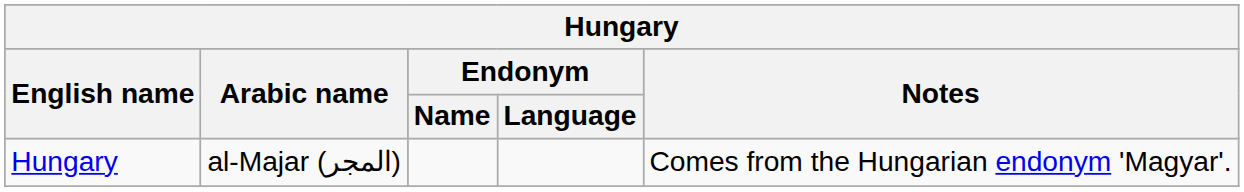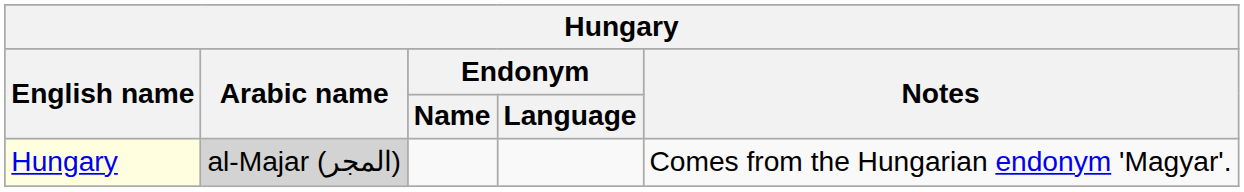(65, 161) no background -> (65, 161) lightyellow background
(304, 162) no background -> (304, 162) lightgrey background
